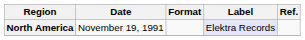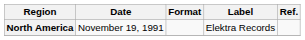(240, 27) lavender background -> (240, 27) no background
